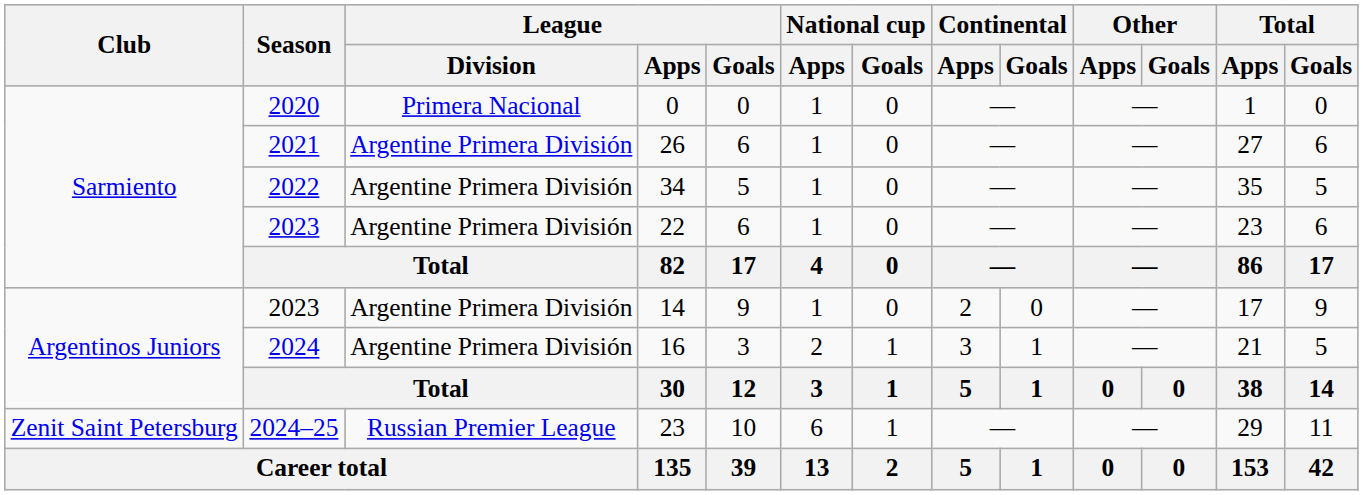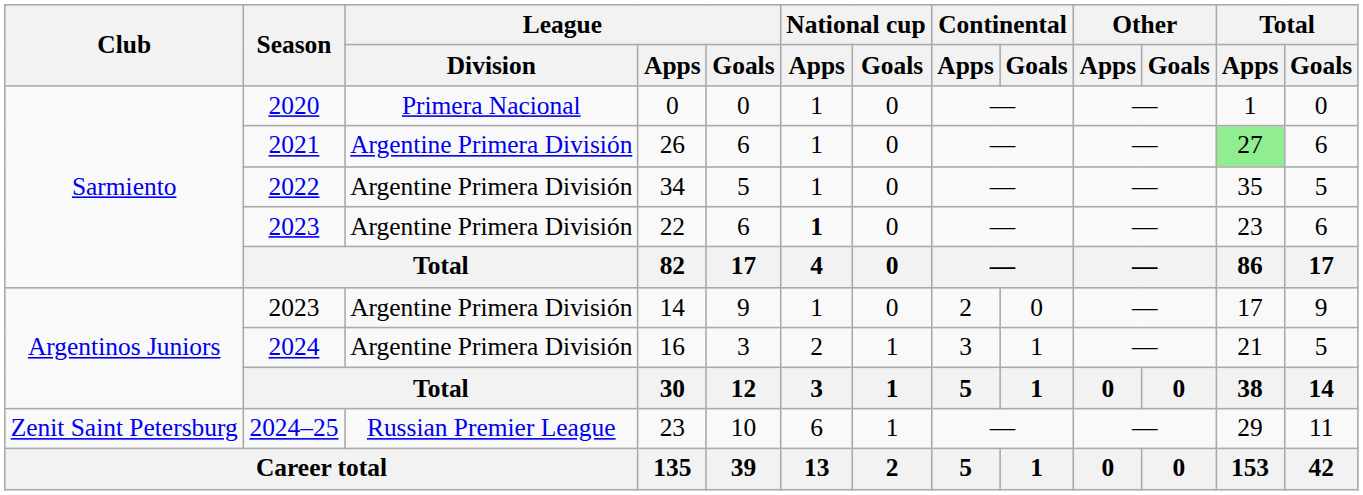(1250, 145) no background -> (1250, 145) lightgreen background
(817, 226) normal -> (817, 226) bold
